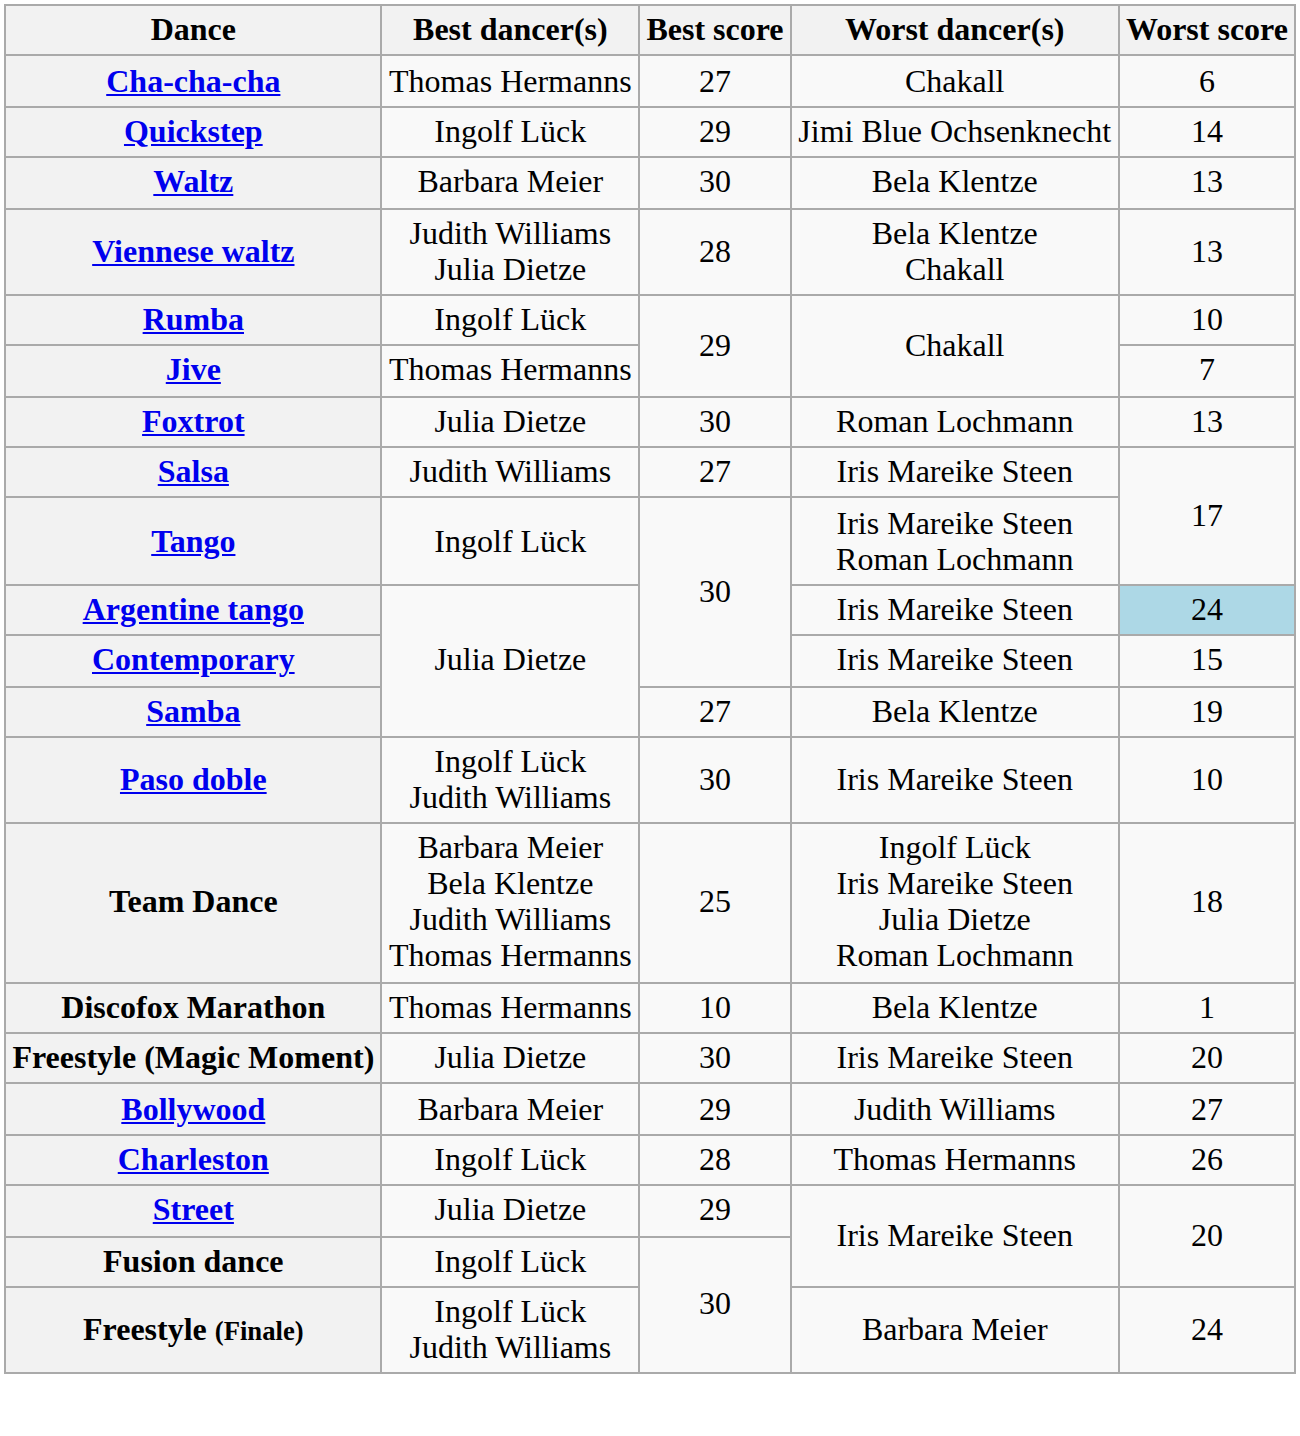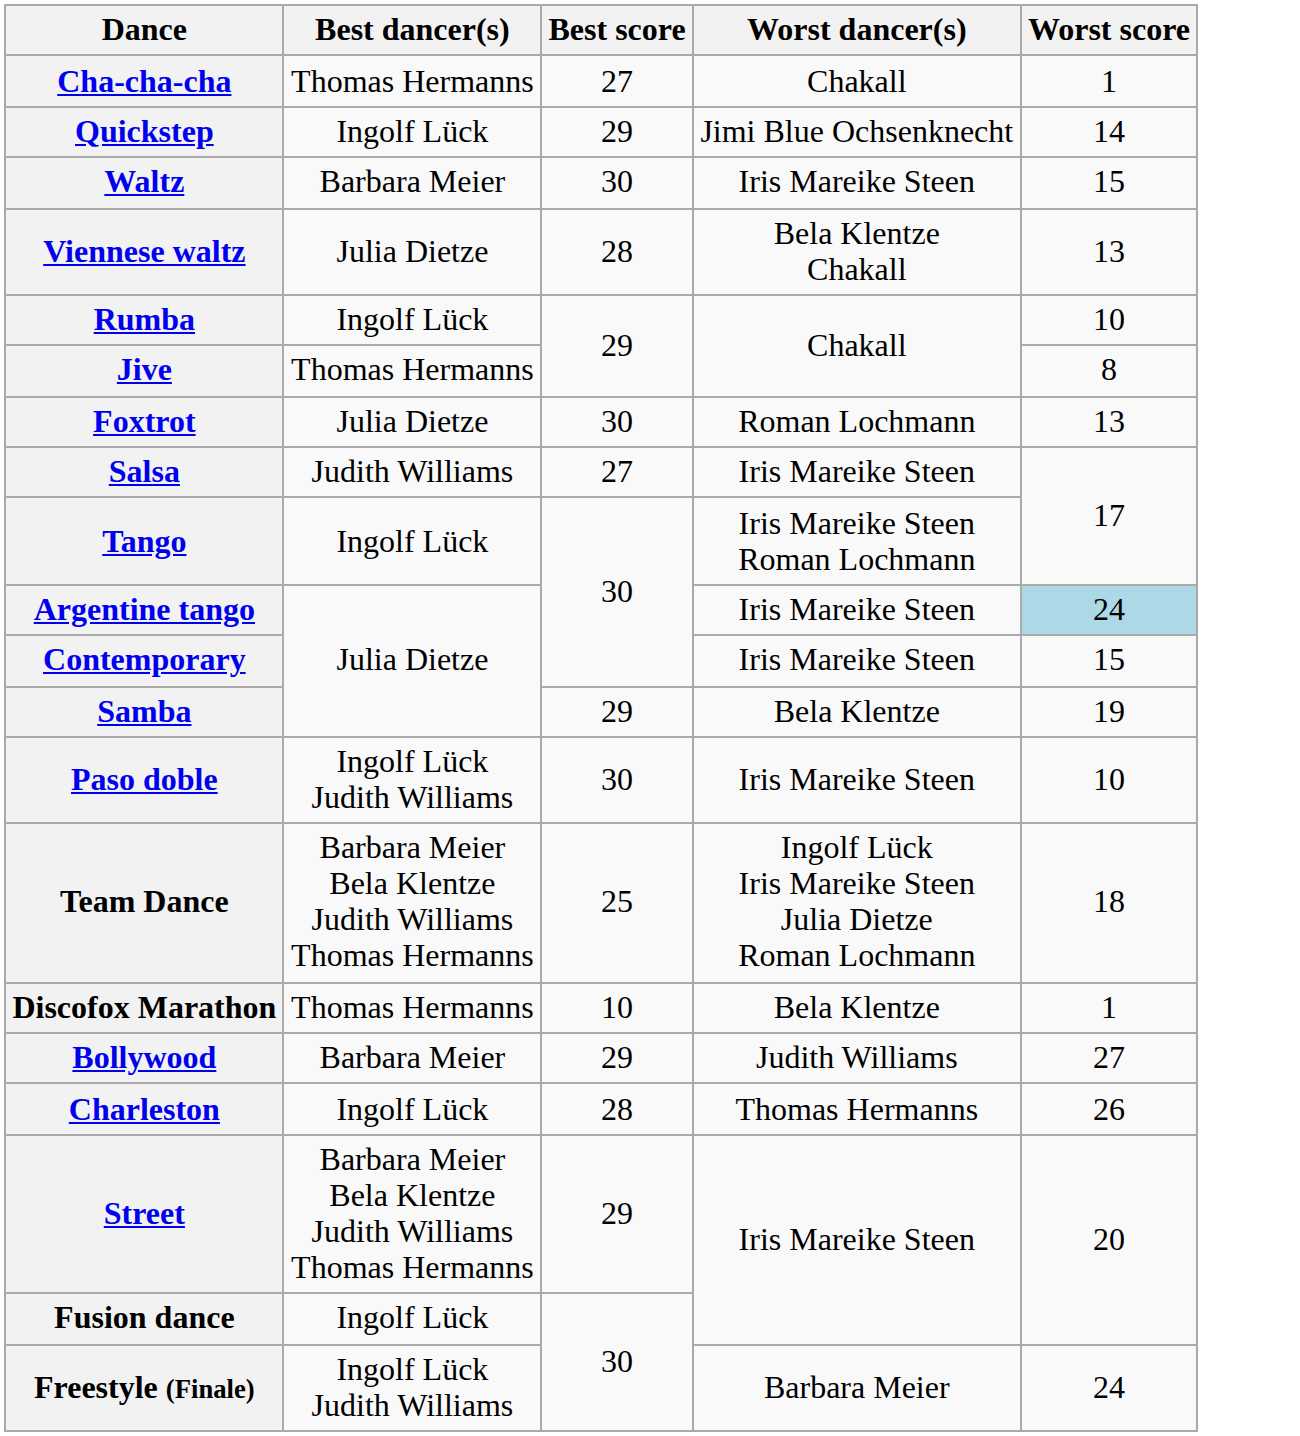(1207, 80) 6 -> (1109, 80) 1
(955, 182) Bela Klentze -> (857, 182) Iris Mareike Steen
(1207, 182) 13 -> (1109, 182) 15
(510, 250) Judith Williams Julia Dietze -> (412, 250) Julia Dietze
(1207, 370) 7 -> (1109, 370) 8
(715, 710) 27 -> (617, 710) 29
- row: (193, 1057)
(510, 1210) Julia Dietze -> (412, 1213) Barbara Meier Bela Klentze Judith Williams Thomas Hermanns
